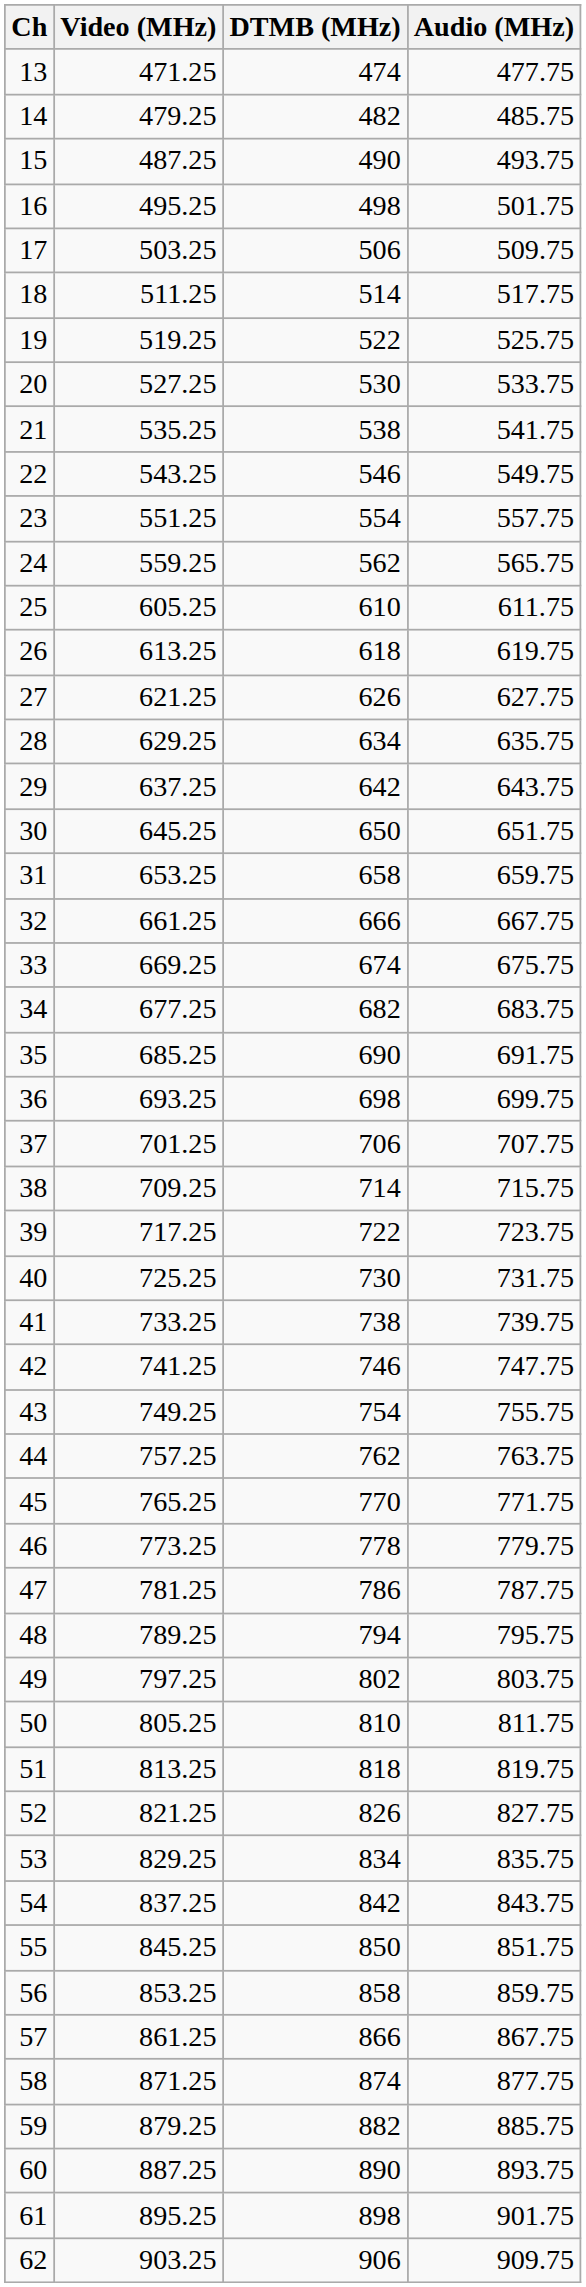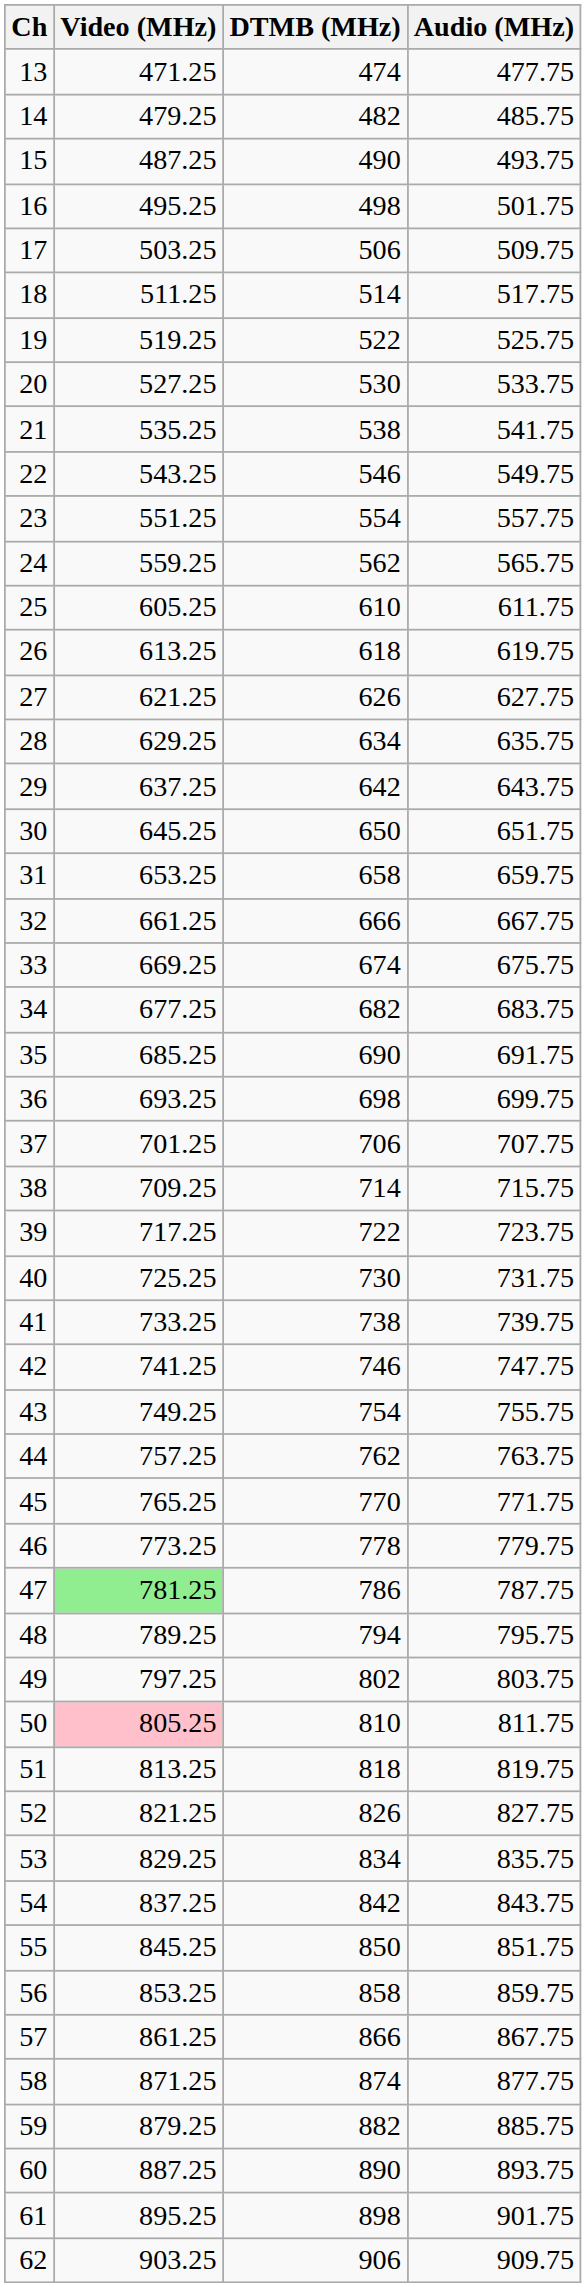(178, 1589) no background -> (178, 1589) lightgreen background
(178, 1723) no background -> (178, 1723) pink background
